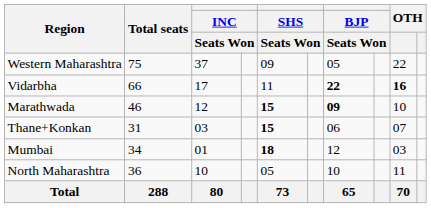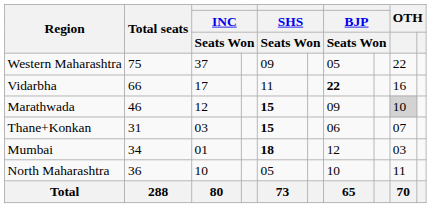(399, 85) bold -> (399, 85) normal
(333, 106) bold -> (333, 106) normal
(399, 106) no background -> (399, 106) lightgrey background
